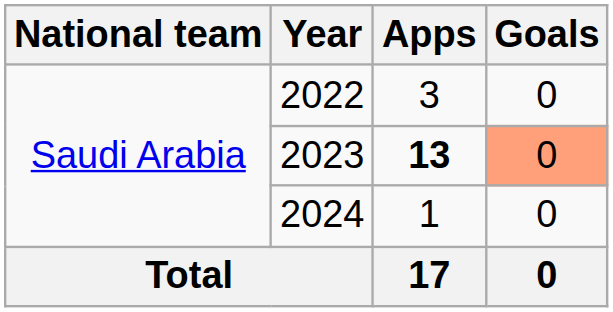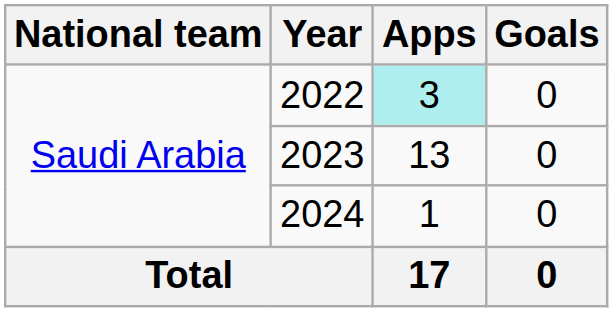(429, 94) no background -> (429, 94) paleturquoise background
(429, 154) bold -> (429, 154) normal
(547, 154) lightsalmon background -> (547, 154) no background
